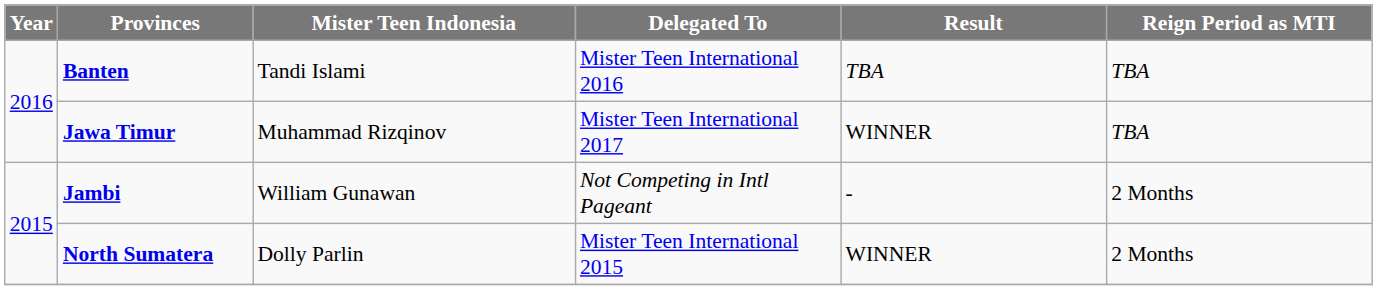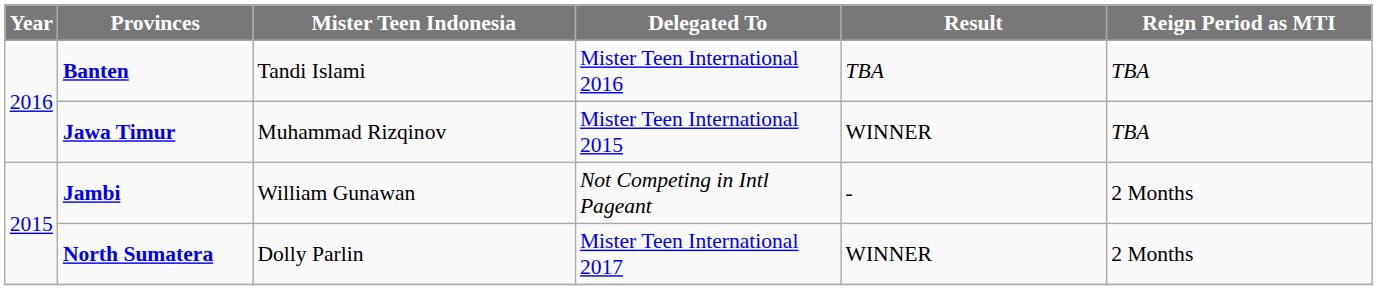(689, 131) Mister Teen International 2017 -> (689, 131) Mister Teen International 2015
(689, 254) Mister Teen International 2015 -> (689, 254) Mister Teen International 2017
